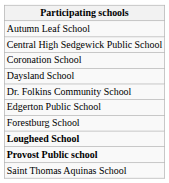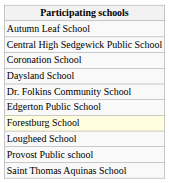(43, 123) no background -> (43, 123) lightyellow background
(43, 139) bold -> (42, 139) normal
(52, 154) bold -> (50, 154) normal
